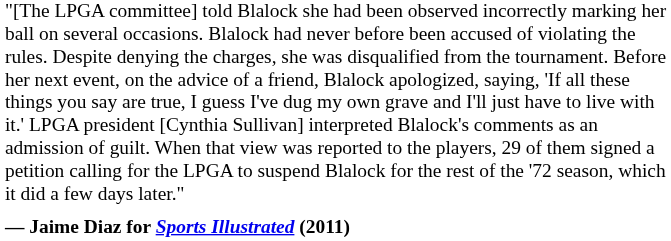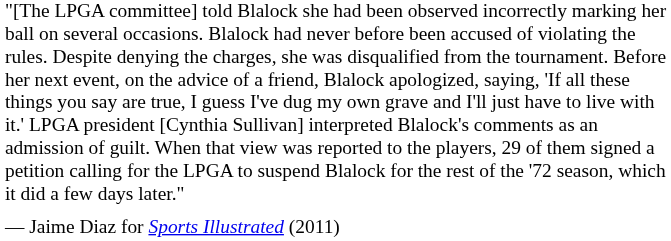(177, 226) bold -> (172, 226) normal
